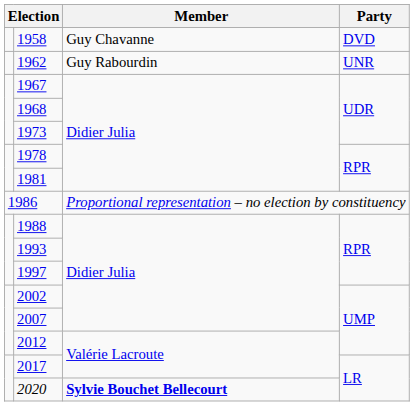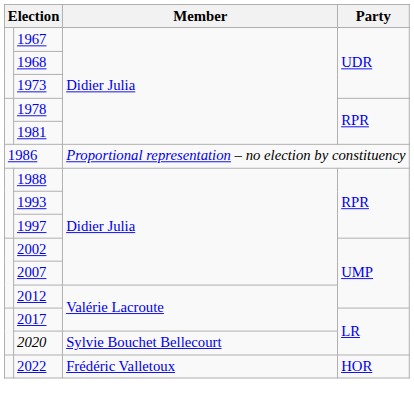- row: (32, 39)
- row: (32, 62)
(147, 389) bold -> (144, 343) normal
+ row: (32, 366)
